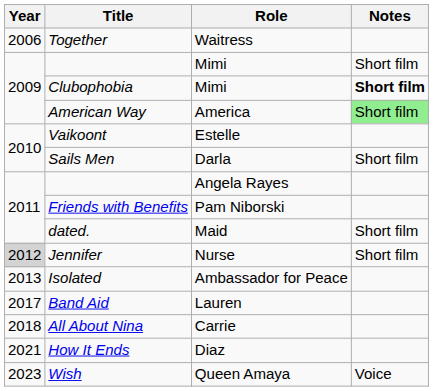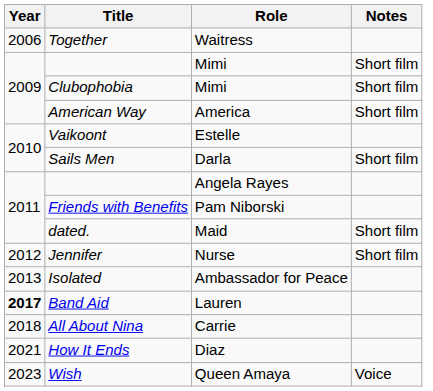(390, 87) bold -> (387, 87) normal
(387, 111) lightgreen background -> (387, 111) no background
(25, 254) lightgrey background -> (25, 254) no background
(25, 302) normal -> (25, 302) bold
